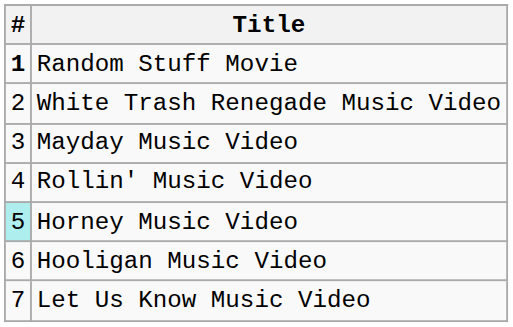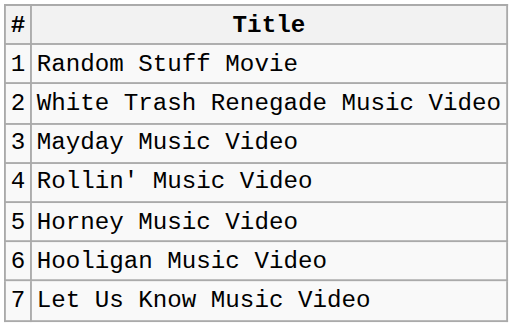(18, 64) bold -> (18, 64) normal
(18, 222) paleturquoise background -> (18, 222) no background
